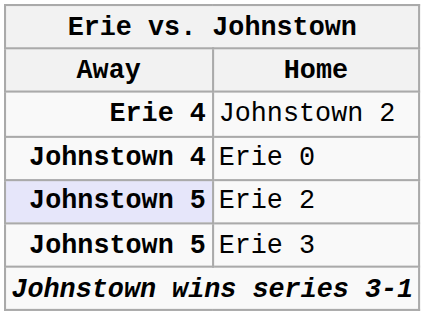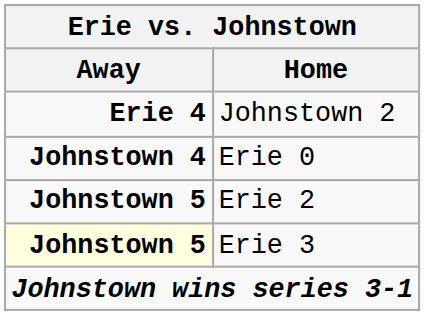(118, 201) lavender background -> (118, 201) no background
(118, 245) no background -> (118, 245) lightyellow background
